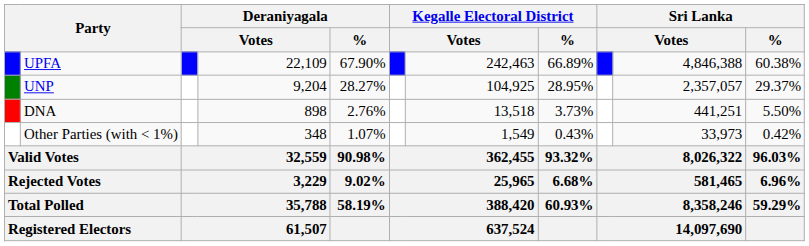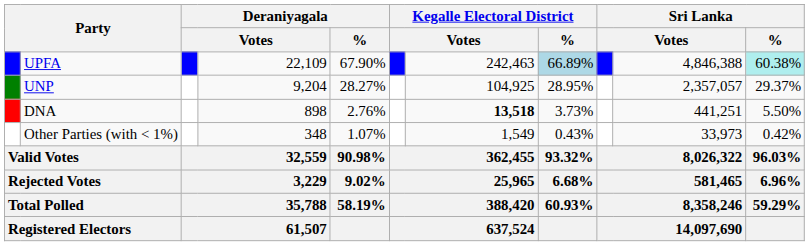(570, 63) no background -> (570, 63) lightblue background
(778, 63) no background -> (778, 63) paleturquoise background
(514, 110) normal -> (514, 110) bold
